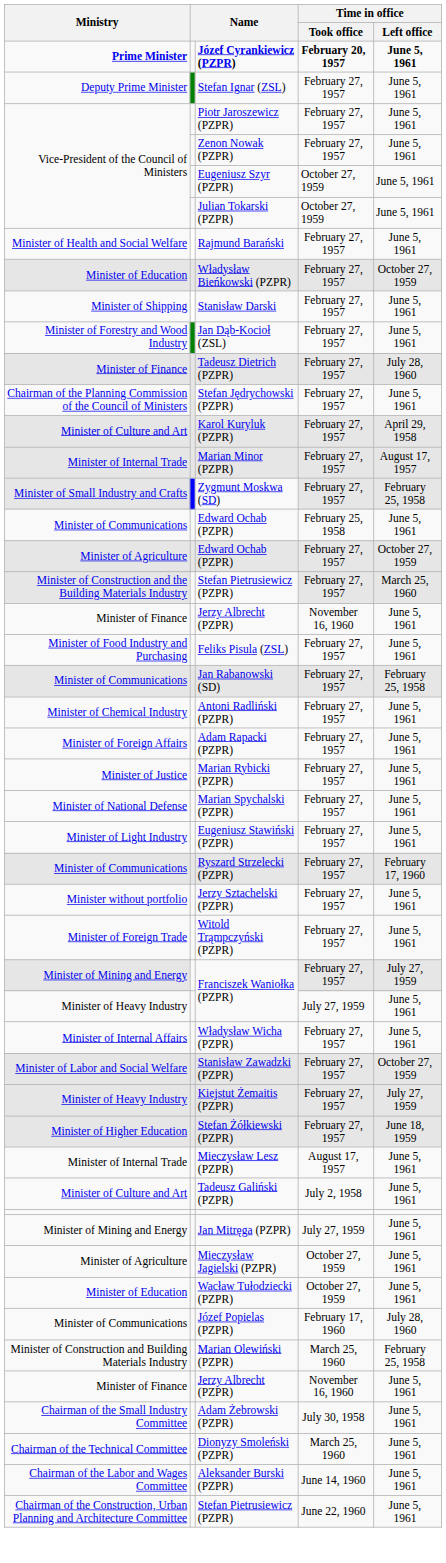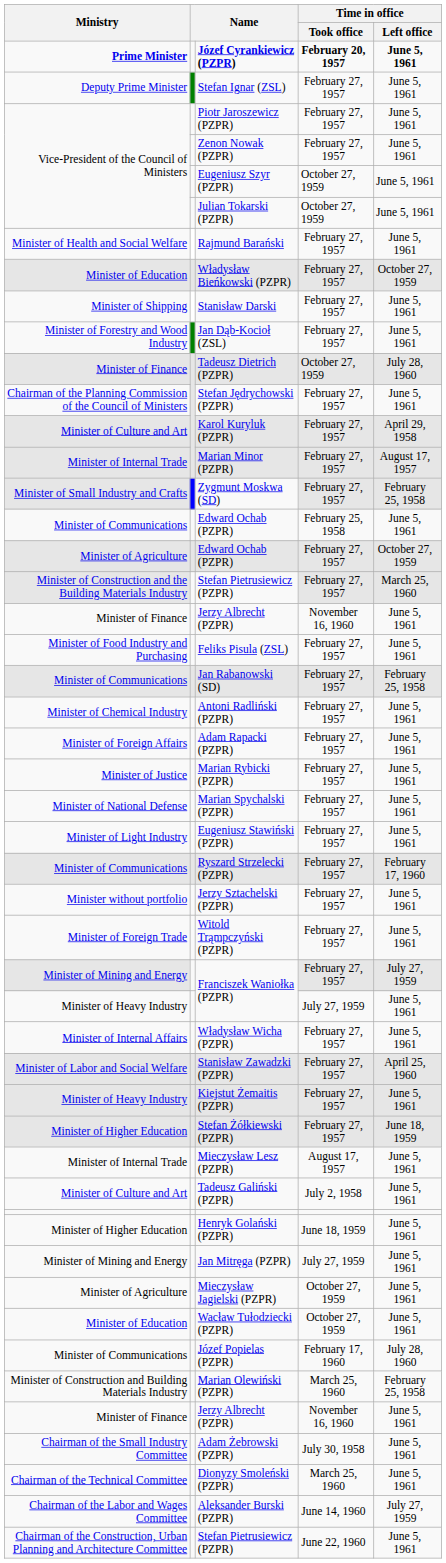(333, 368) February 27, 1957 -> (328, 368) October 27, 1959
(405, 1068) October 27, 1959 -> (405, 1068) April 25, 1960
(405, 1100) July 27, 1959 -> (405, 1100) June 5, 1961
+ row: (119, 1230)
(405, 1480) June 5, 1961 -> (405, 1511) July 27, 1959
